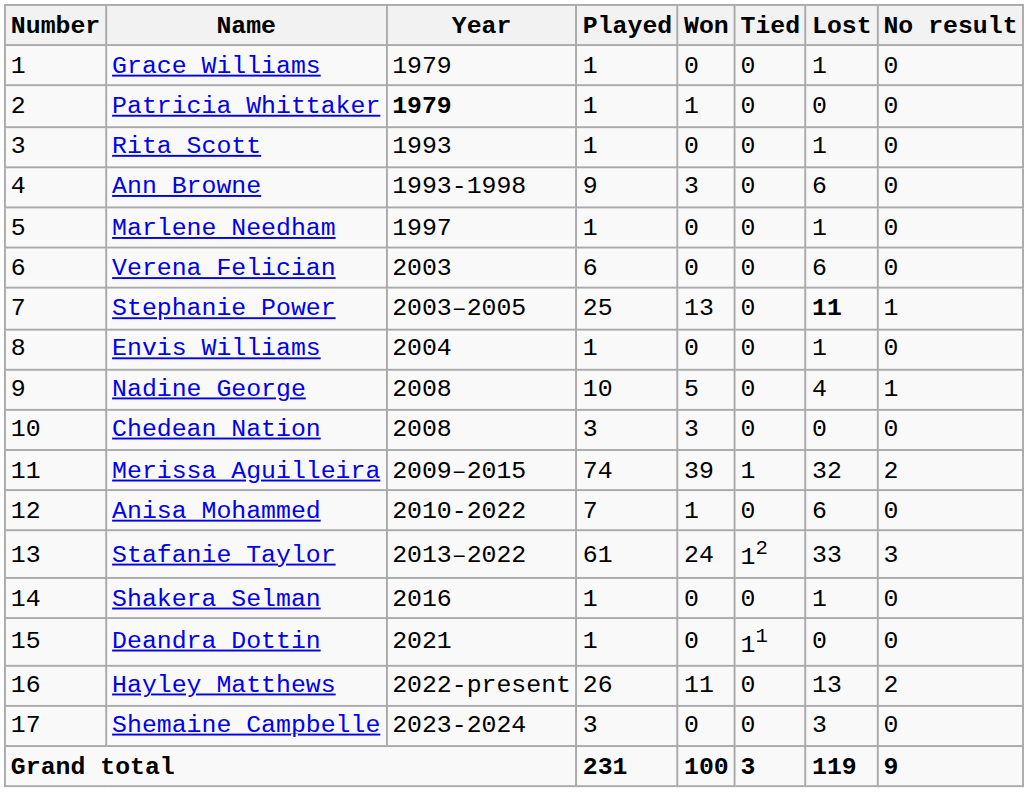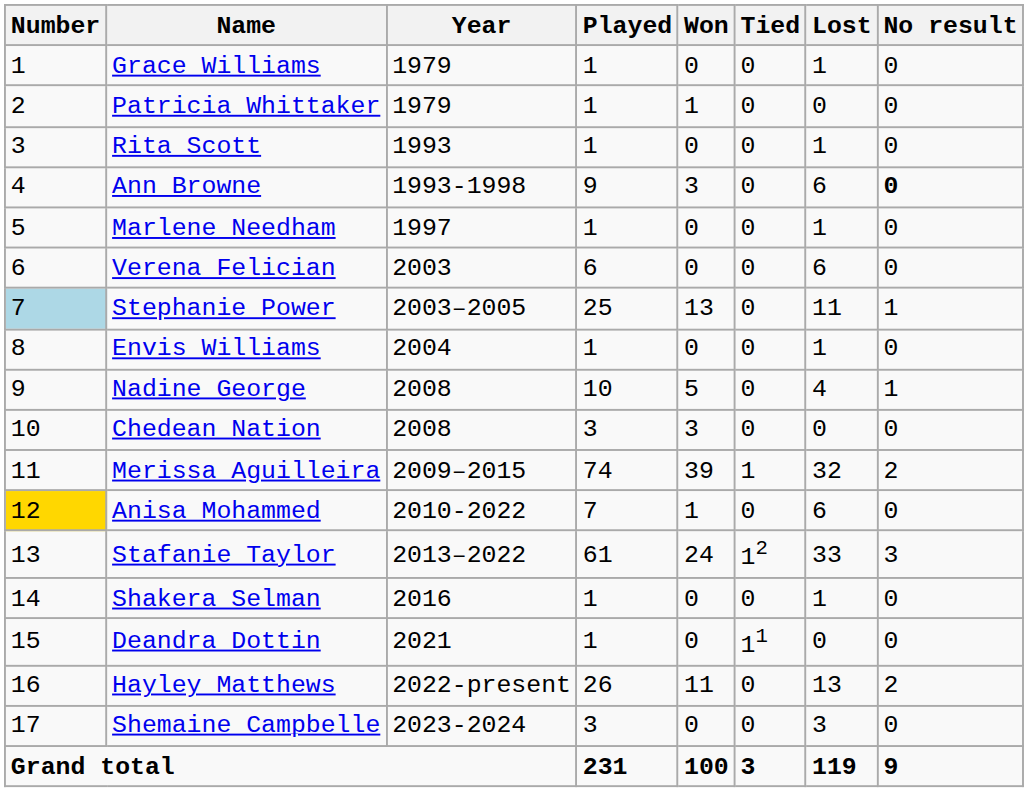(422, 106) bold -> (422, 106) normal
(891, 187) normal -> (891, 187) bold
(18, 308) no background -> (18, 308) lightblue background
(827, 308) bold -> (827, 308) normal
(26, 511) no background -> (26, 511) gold background
